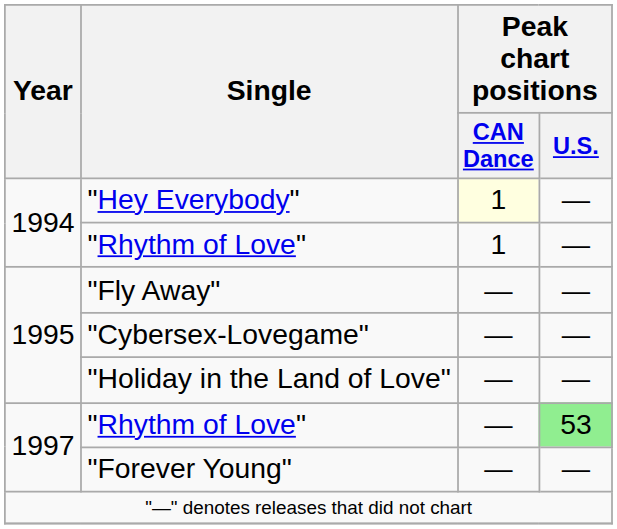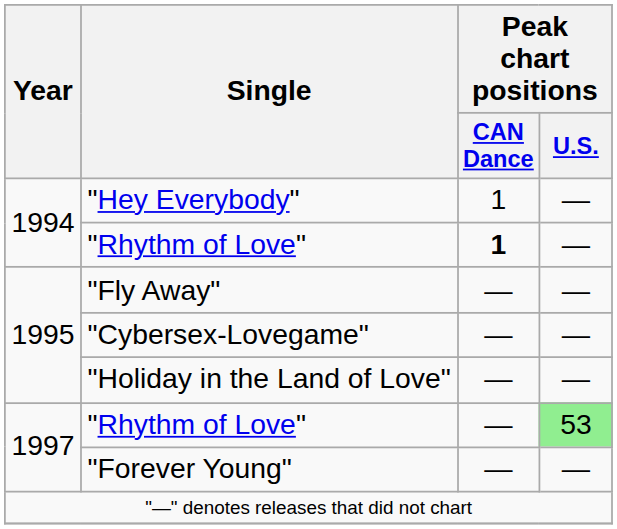(498, 199) lightyellow background -> (498, 199) no background
(498, 244) normal -> (498, 244) bold
